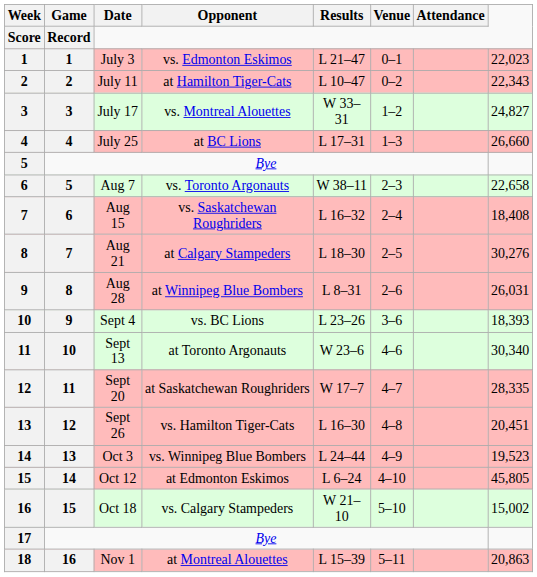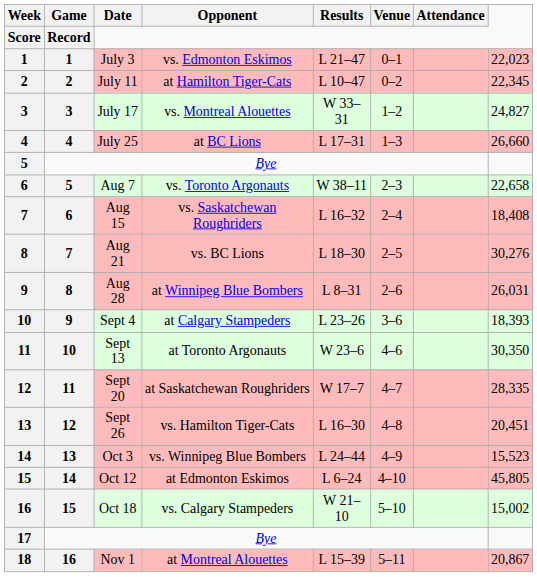(510, 81) 22,343 -> (510, 81) 22,345
(227, 253) at Calgary Stampeders -> (227, 253) vs. BC Lions
(227, 321) vs. BC Lions -> (227, 321) at Calgary Stampeders
(510, 350) 30,340 -> (510, 350) 30,350
(510, 456) 19,523 -> (510, 456) 15,523
(510, 560) 20,863 -> (510, 560) 20,867
